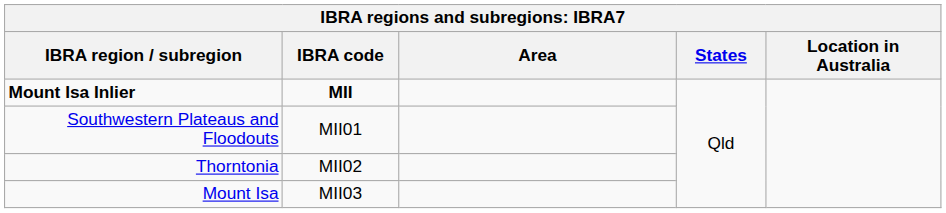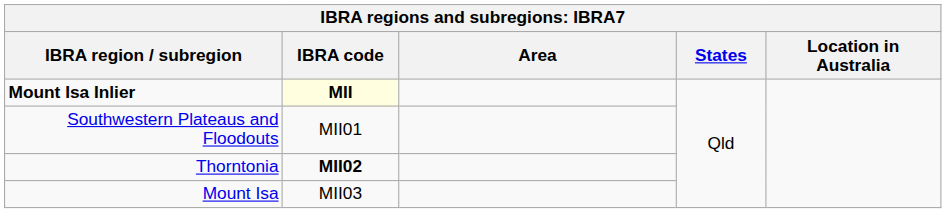(340, 92) no background -> (340, 92) lightyellow background
(340, 166) normal -> (340, 166) bold
